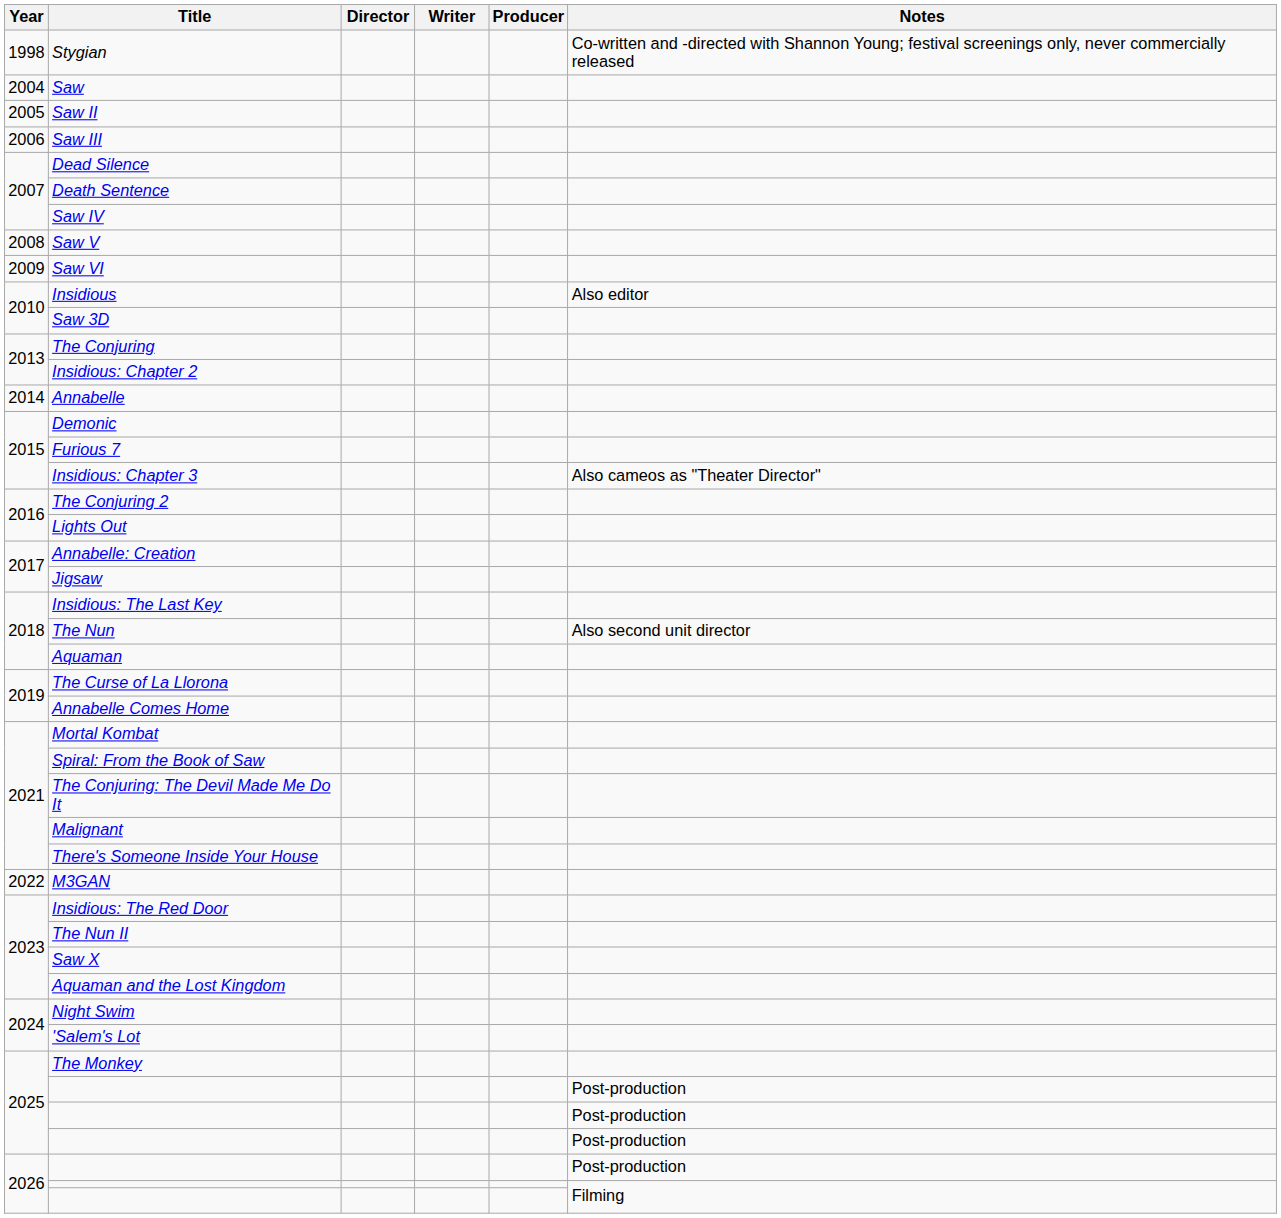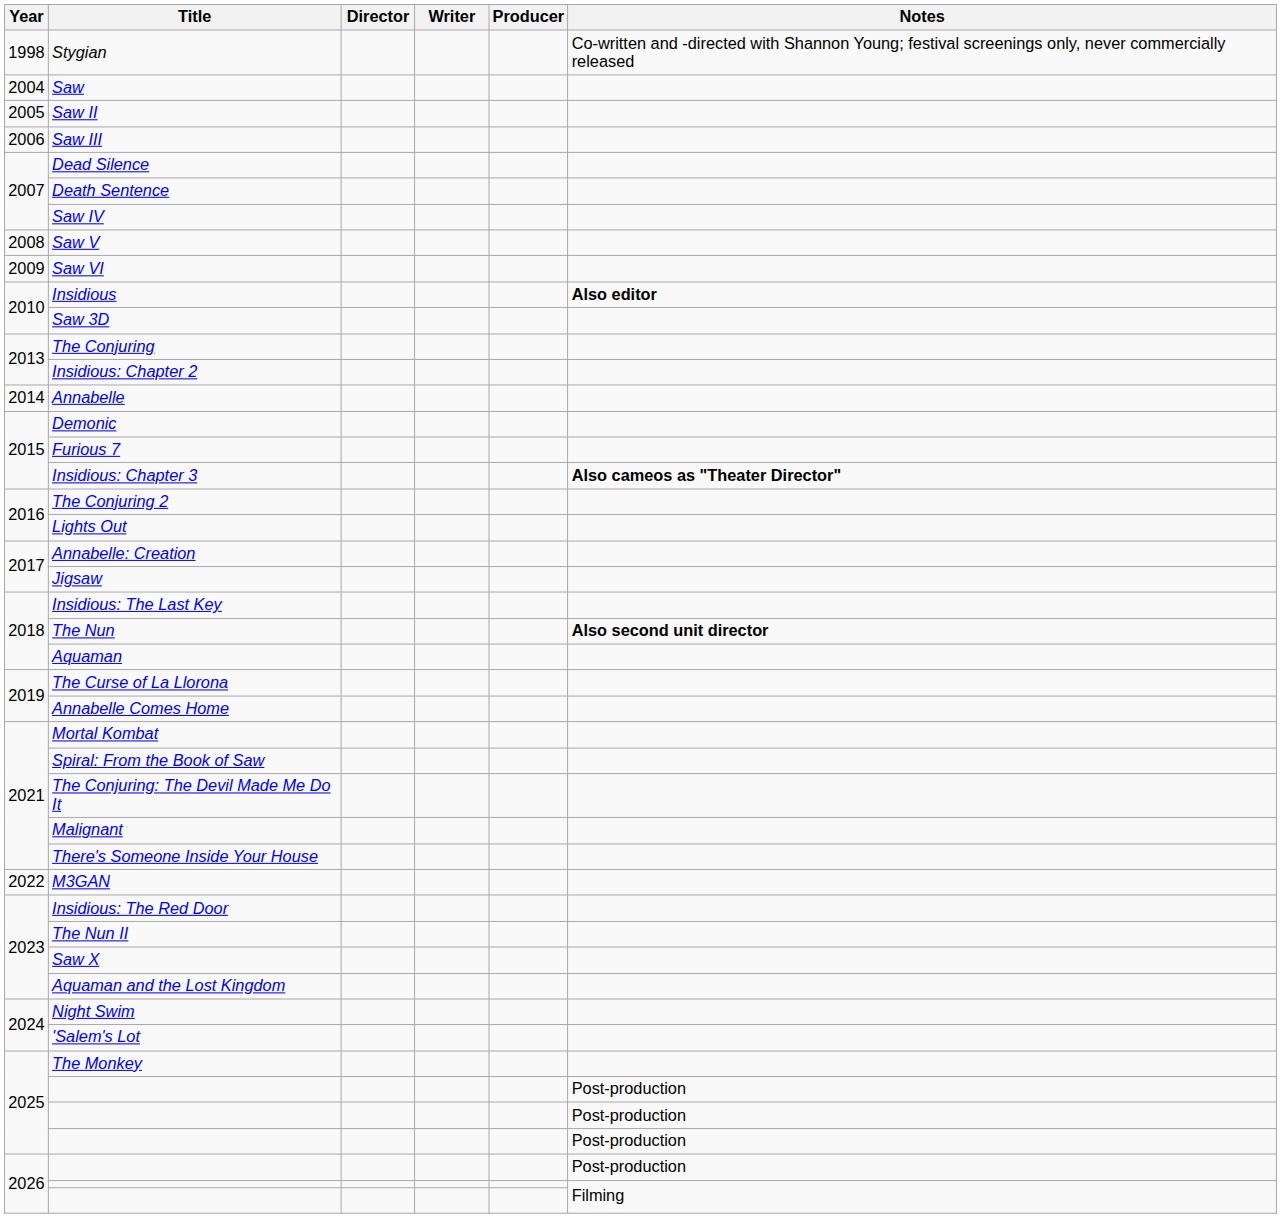(610, 294) normal -> (614, 294) bold
(696, 475) normal -> (706, 475) bold
(661, 631) normal -> (670, 631) bold
